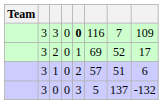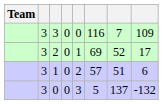(78, 33) bold -> (78, 33) normal
